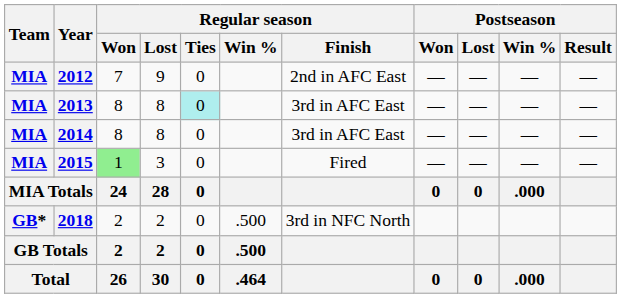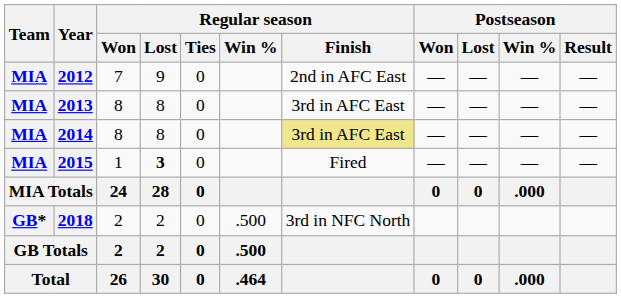(200, 105) paleturquoise background -> (200, 105) no background
(348, 134) no background -> (348, 134) khaki background
(118, 163) lightgreen background -> (118, 163) no background
(160, 163) normal -> (160, 163) bold
